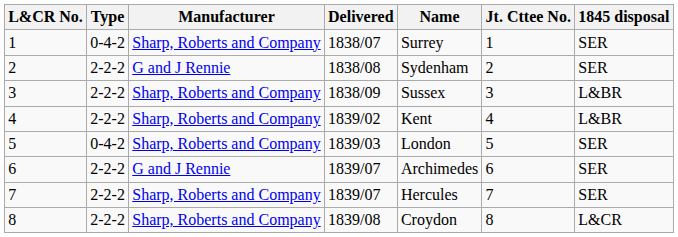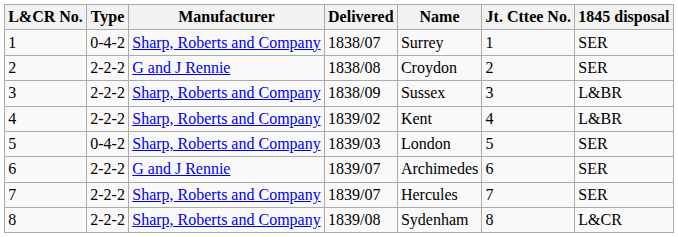(435, 67) Sydenham -> (429, 67) Croydon
(429, 220) Croydon -> (435, 220) Sydenham
